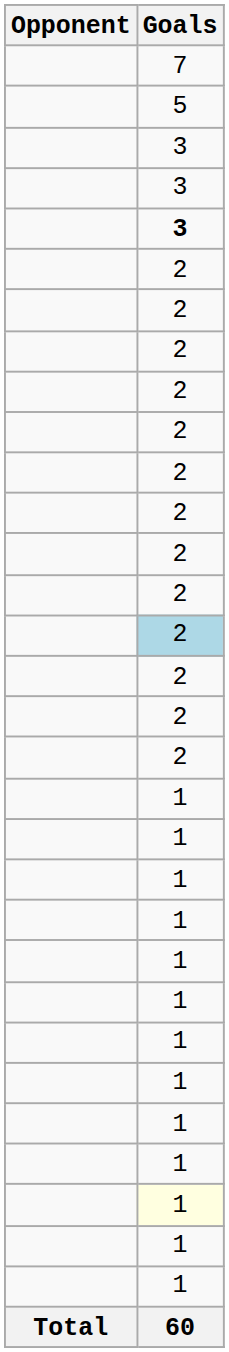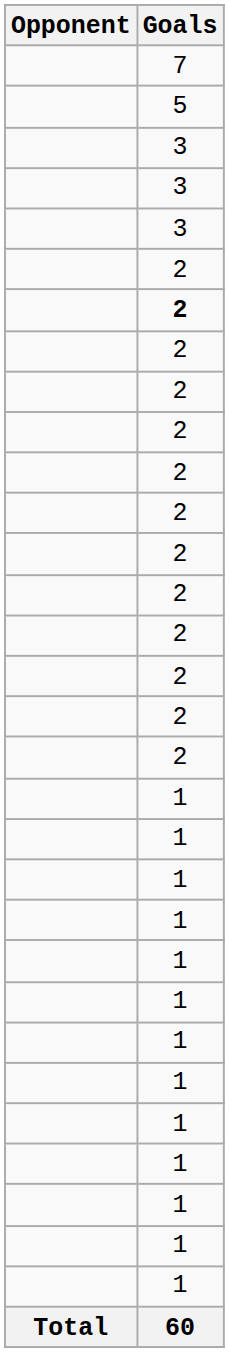(180, 229) bold -> (180, 229) normal
(180, 310) normal -> (180, 310) bold
(180, 635) lightblue background -> (180, 635) no background
(180, 1205) lightyellow background -> (180, 1205) no background
